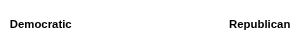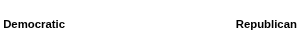+ column: (151, 8)
